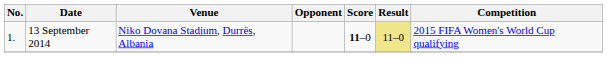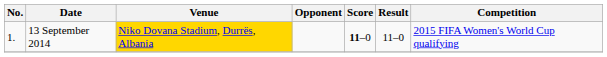(187, 36) no background -> (187, 36) gold background
(393, 36) khaki background -> (393, 36) no background
